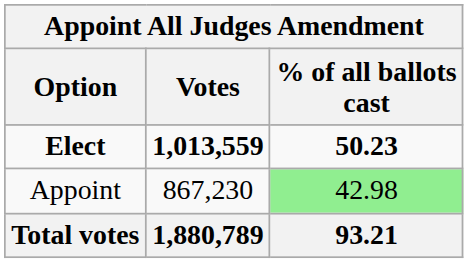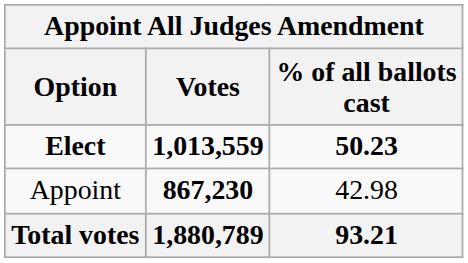(208, 190) normal -> (208, 190) bold
(367, 190) lightgreen background -> (367, 190) no background
